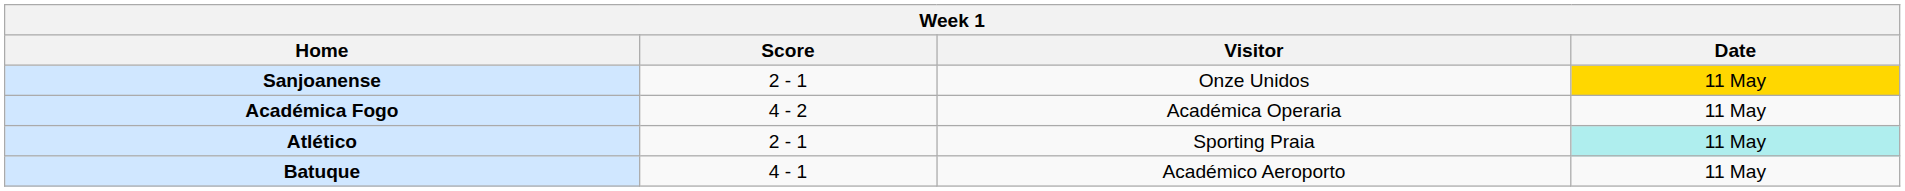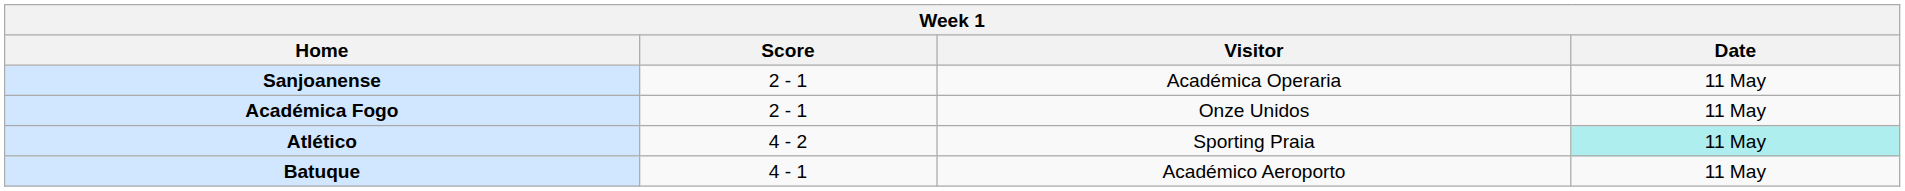(1254, 81) Onze Unidos -> (1254, 81) Académica Operaria
(1735, 81) gold background -> (1735, 81) no background
(788, 111) 4 - 2 -> (788, 111) 2 - 1
(1254, 111) Académica Operaria -> (1254, 111) Onze Unidos
(788, 141) 2 - 1 -> (788, 141) 4 - 2
